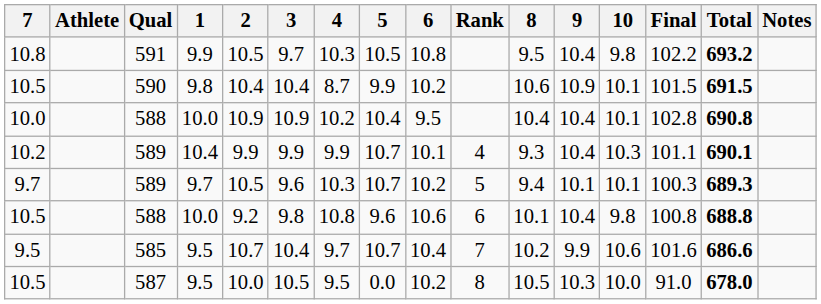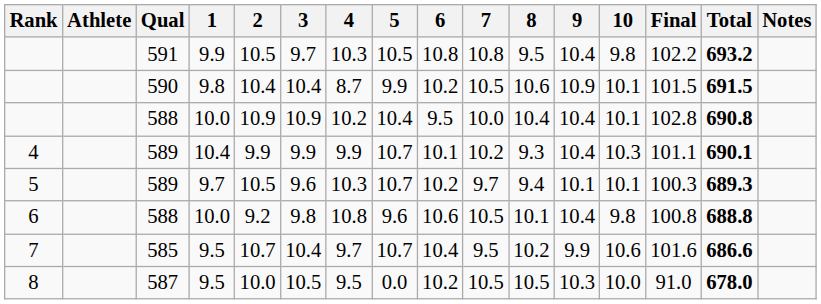columns swapped: (480, 20) <-> (27, 20)
